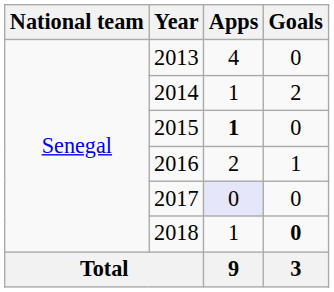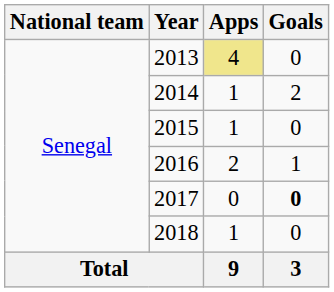(234, 57) no background -> (234, 57) khaki background
(234, 127) bold -> (234, 127) normal
(234, 198) lavender background -> (234, 198) no background
(296, 198) normal -> (296, 198) bold
(296, 233) bold -> (296, 233) normal
